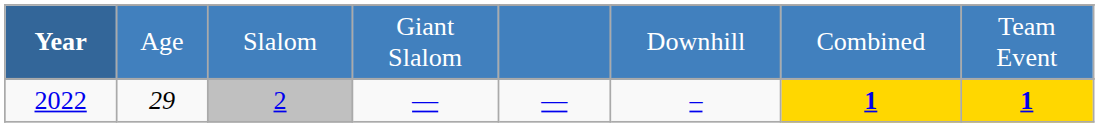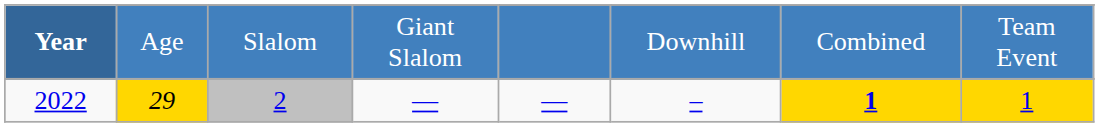(162, 100) no background -> (162, 100) gold background
(1027, 100) bold -> (1027, 100) normal
